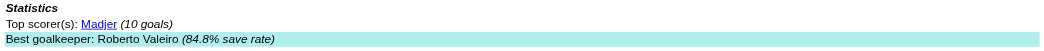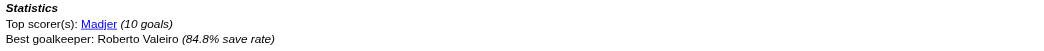(140, 39) paleturquoise background -> (140, 39) no background
